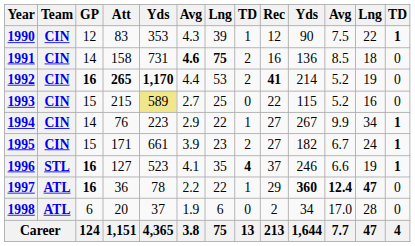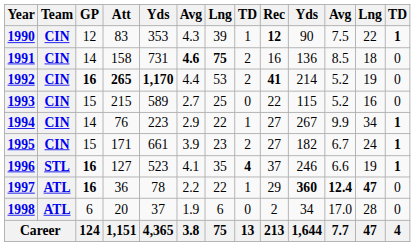(274, 36) normal -> (274, 36) bold
(158, 101) khaki background -> (158, 101) no background
